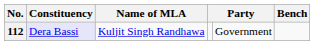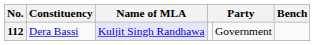(54, 31) lavender background -> (54, 31) no background
(151, 31) no background -> (151, 31) lavender background
